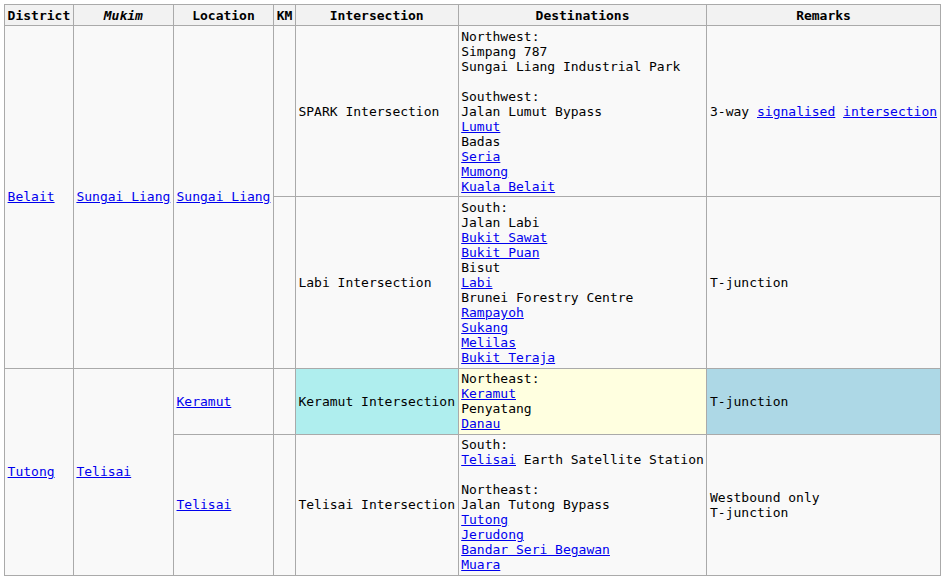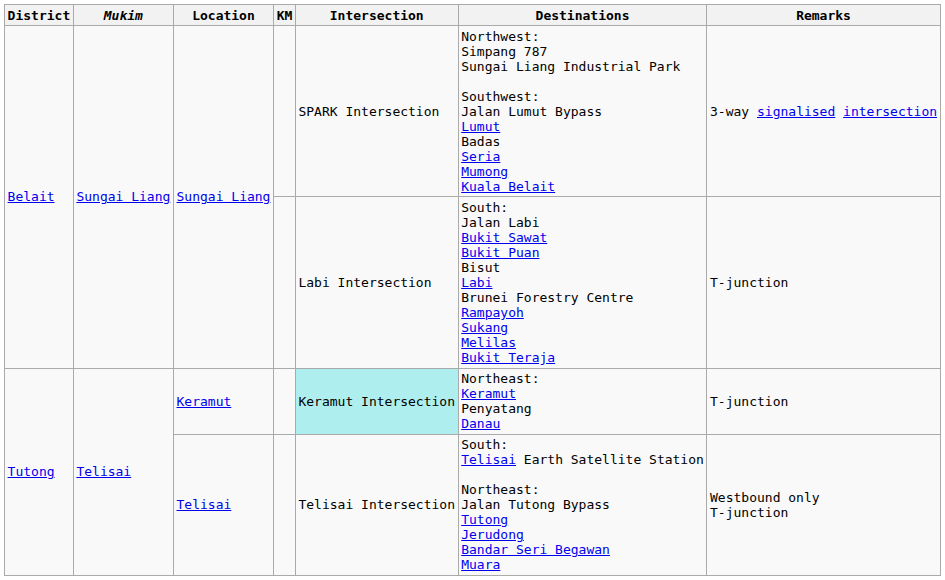(500, 401) lightyellow background -> (500, 401) no background
(749, 401) lightblue background -> (749, 401) no background
